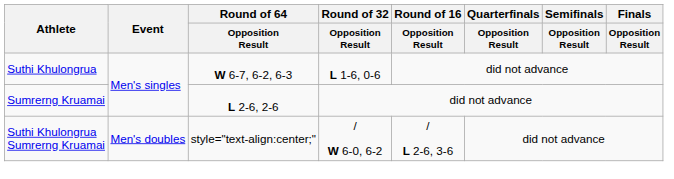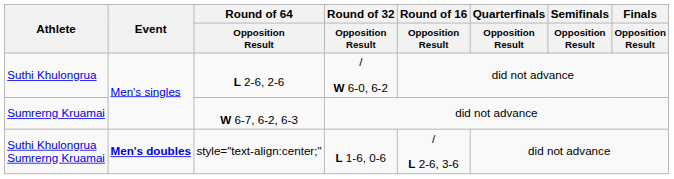(253, 76) W 6-7, 6-2, 6-3 -> (259, 82) L 2-6, 2-6
(355, 76) L 1-6, 0-6 -> (361, 76) / W 6-0, 6-2
(253, 107) L 2-6, 2-6 -> (259, 120) W 6-7, 6-2, 6-3
(148, 139) normal -> (151, 152) bold
(355, 139) / W 6-0, 6-2 -> (361, 158) L 1-6, 0-6
